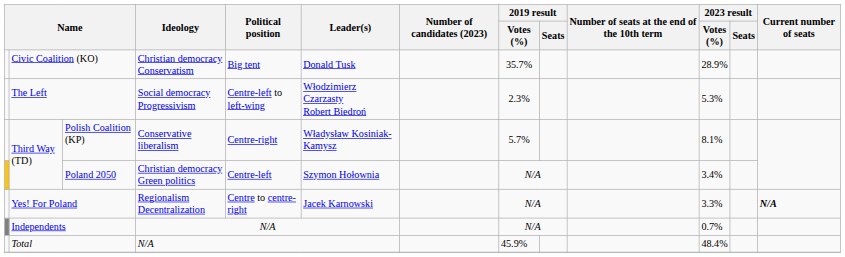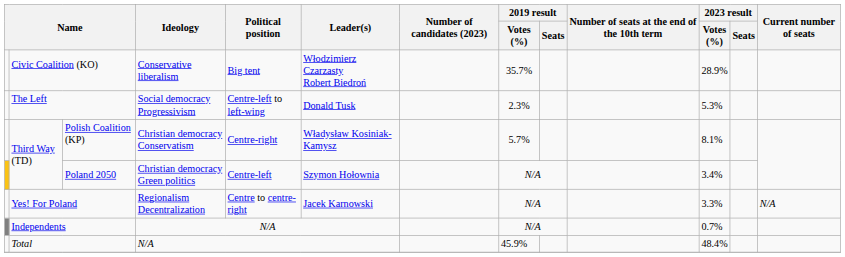(180, 64) Christian democracy Conservatism -> (165, 70) Conservative liberalism
(329, 64) Donald Tusk -> (335, 70) Włodzimierz Czarzasty Robert Biedroń
(335, 99) Włodzimierz Czarzasty Robert Biedroń -> (329, 105) Donald Tusk
(165, 140) Conservative liberalism -> (180, 140) Christian democracy Conservatism
(768, 204) bold -> (768, 204) normal
